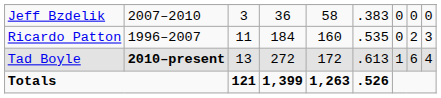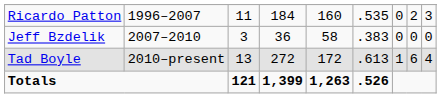rows swapped: (65, 38) <-> (56, 16)
(176, 60) bold -> (176, 60) normal
